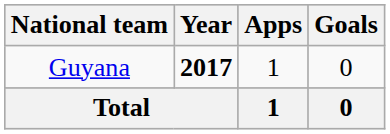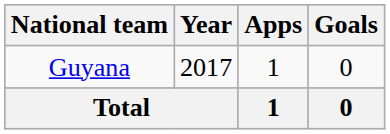(206, 66) bold -> (206, 66) normal
